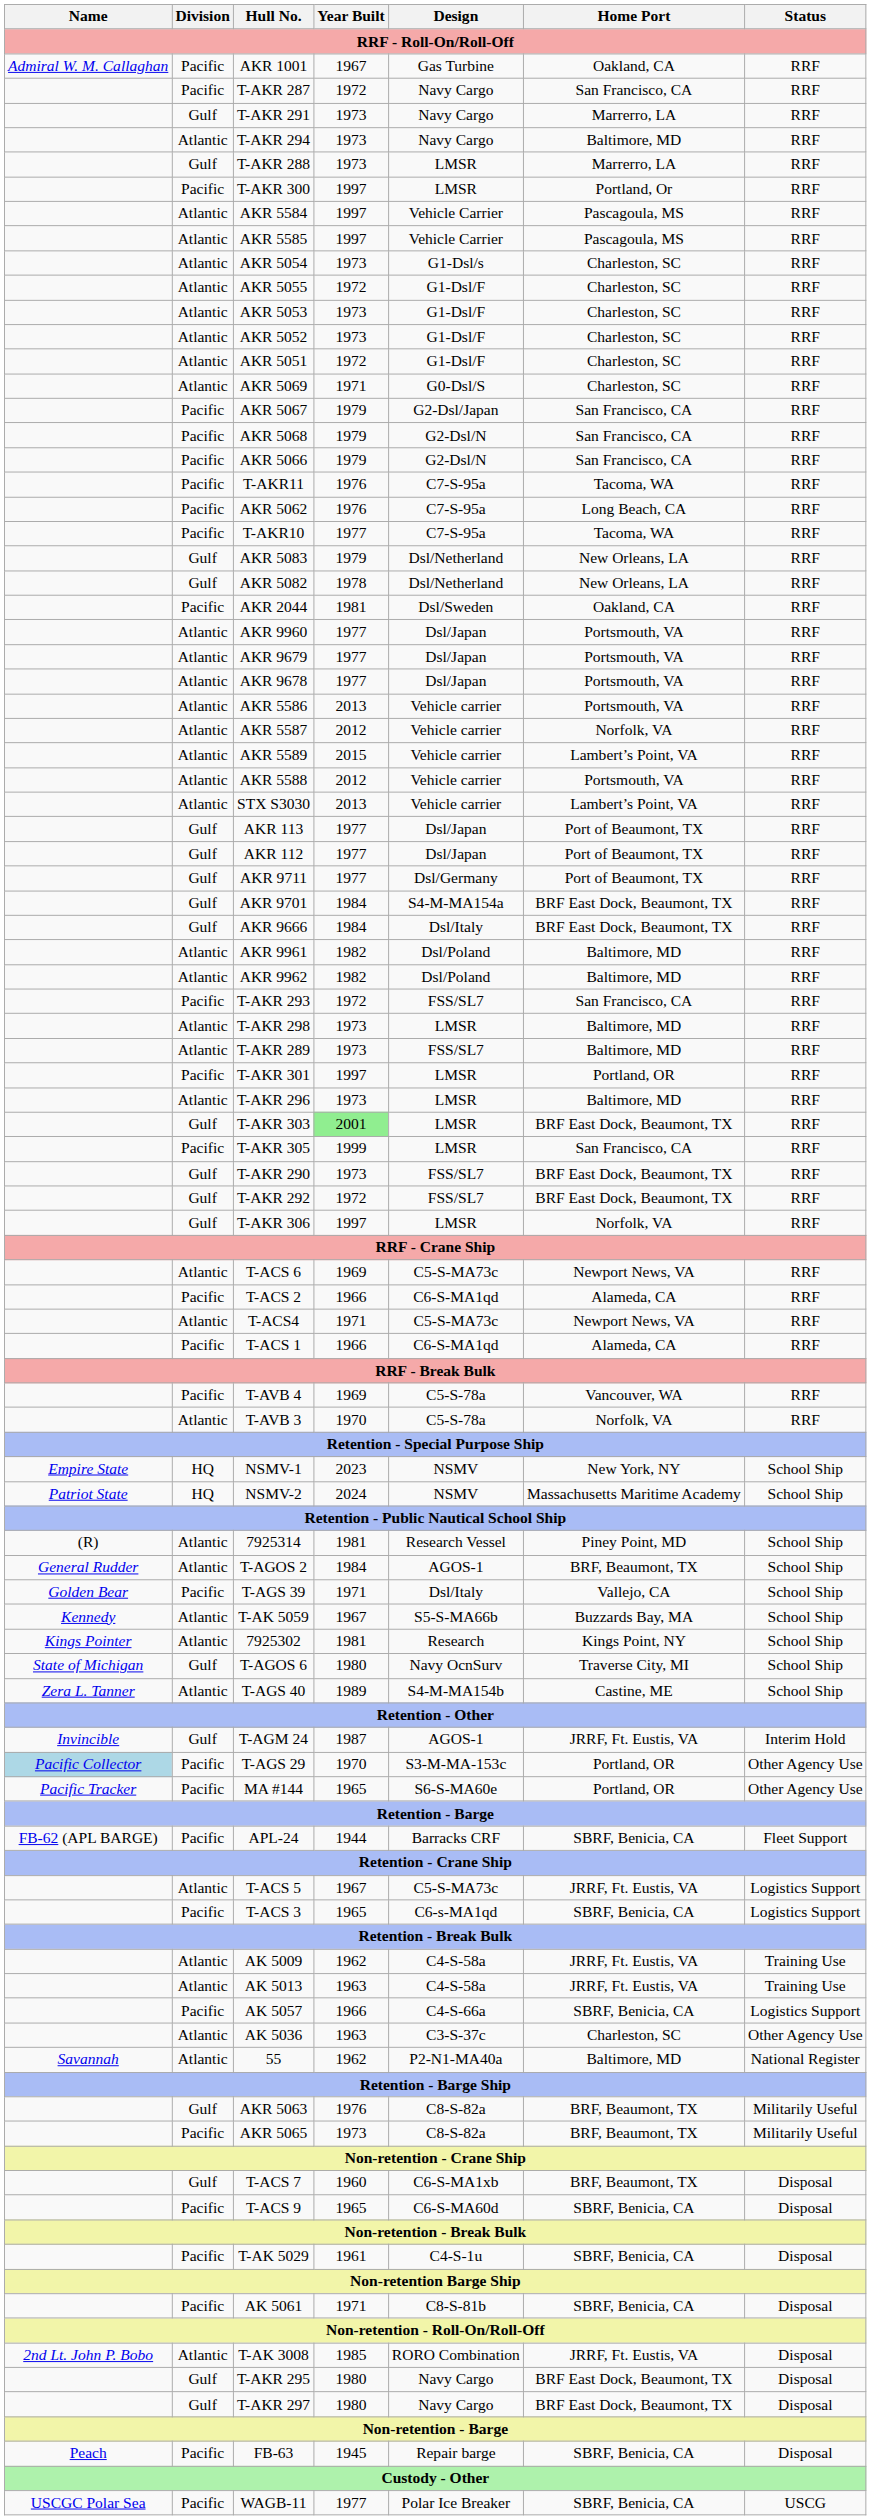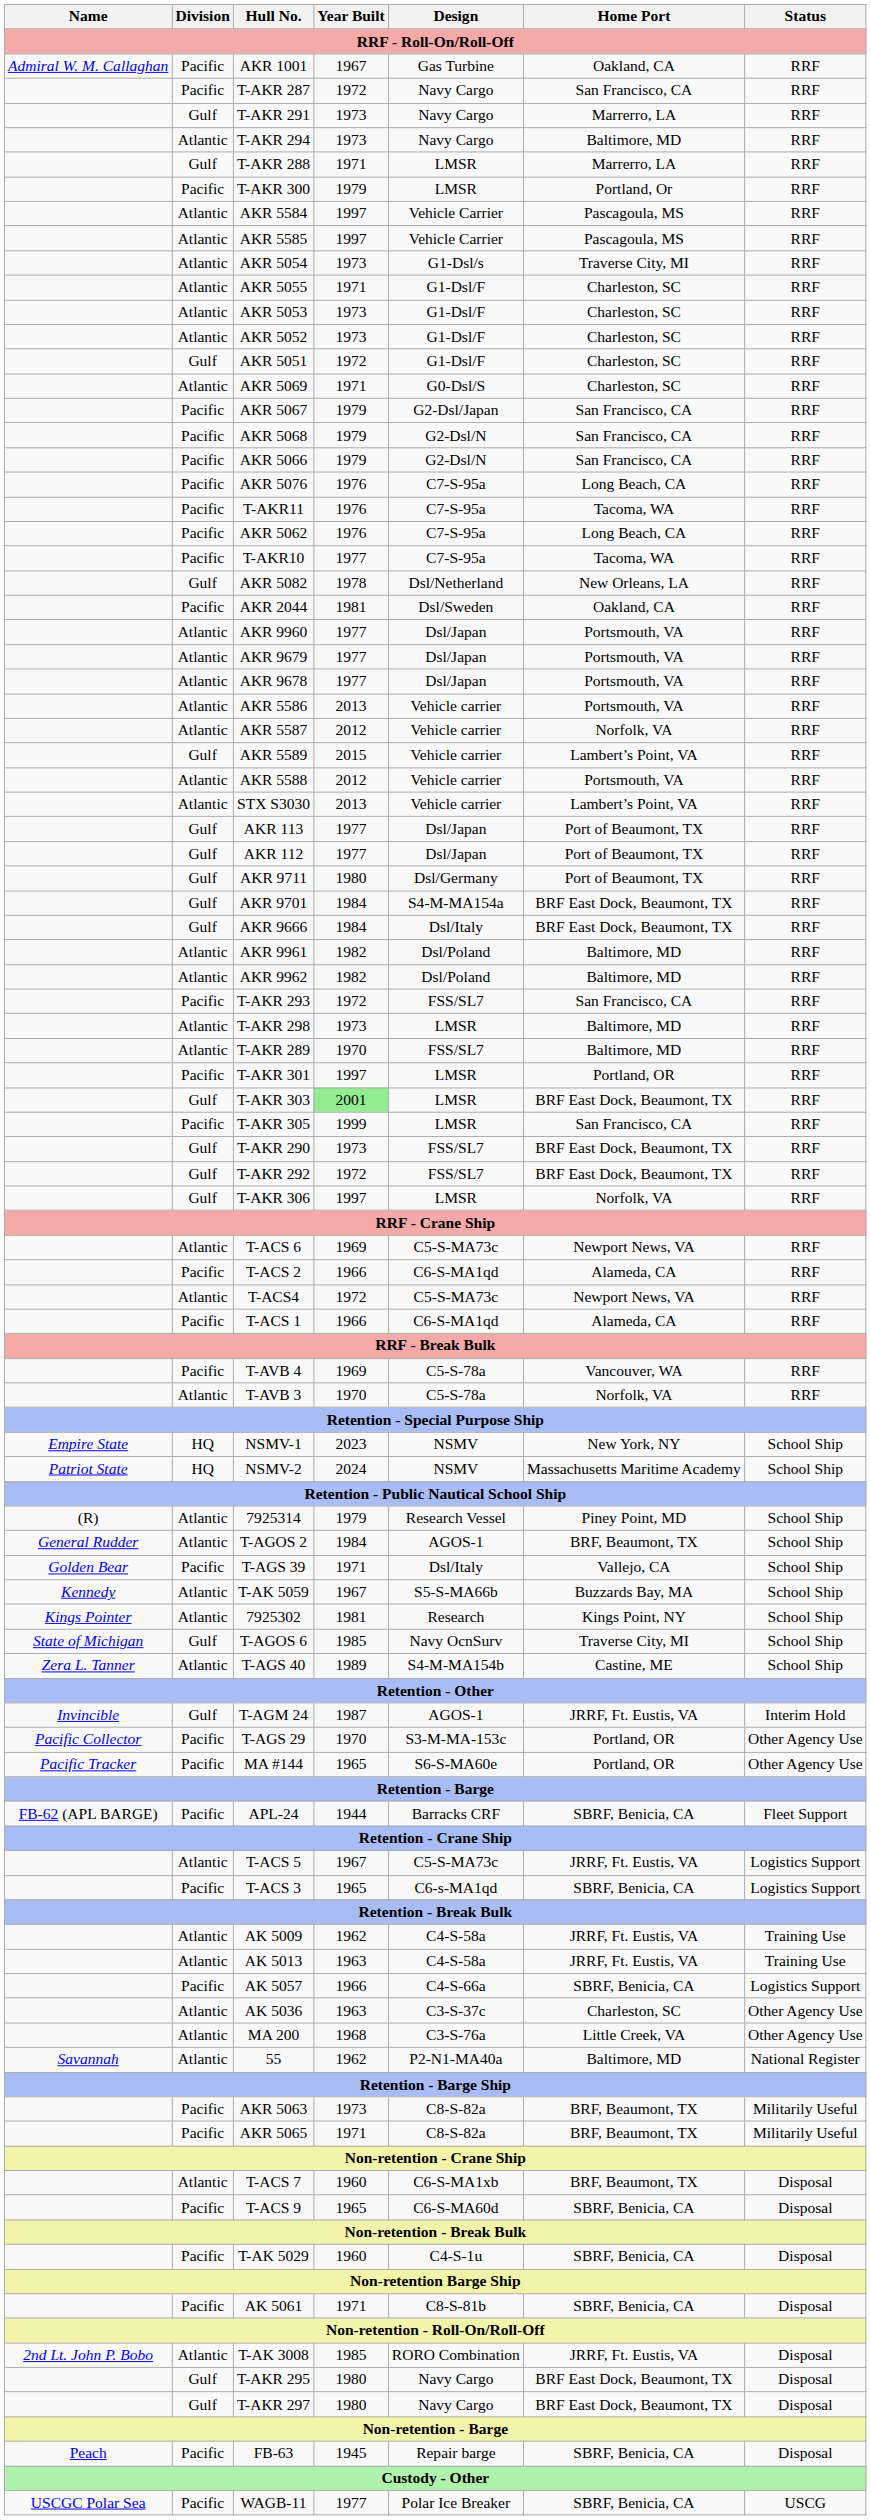(351, 164) 1973 -> (351, 164) 1971
(351, 189) 1997 -> (351, 189) 1979
(634, 262) Charleston, SC -> (634, 262) Traverse City, MI
(351, 287) 1972 -> (351, 287) 1971
(203, 361) Atlantic -> (203, 361) Gulf
+ row: (274, 484)
- row: (274, 558)
(203, 755) Atlantic -> (203, 755) Gulf
(351, 878) 1977 -> (351, 878) 1980
(351, 1050) 1973 -> (351, 1050) 1970
- row: (274, 1099)
(351, 1321) 1971 -> (351, 1296) 1972
(351, 1542) 1981 -> (351, 1518) 1979
(351, 1665) 1980 -> (351, 1641) 1985
(88, 1764) lightblue background -> (88, 1739) no background
+ row: (274, 2035)
(203, 2108) Gulf -> (203, 2108) Pacific
(351, 2108) 1976 -> (351, 2108) 1973
(351, 2133) 1973 -> (351, 2133) 1971
(203, 2182) Gulf -> (203, 2182) Atlantic
(351, 2256) 1961 -> (351, 2256) 1960
